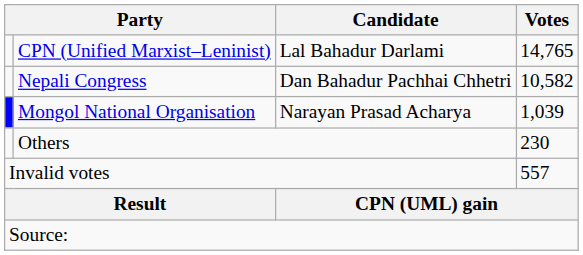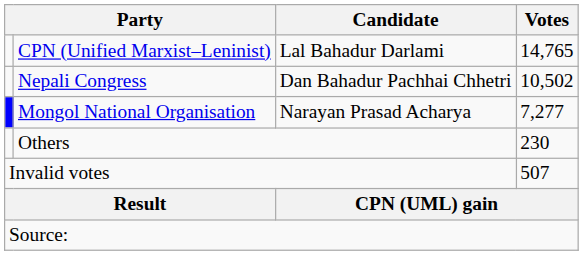(547, 81) 10,582 -> (547, 81) 10,502
(542, 111) 1,039 -> (542, 111) 7,277
(535, 173) 557 -> (535, 173) 507
